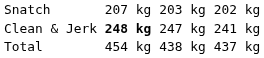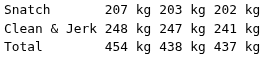(128, 28) bold -> (128, 28) normal
